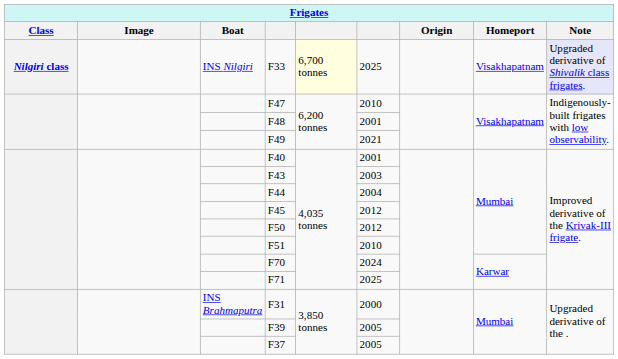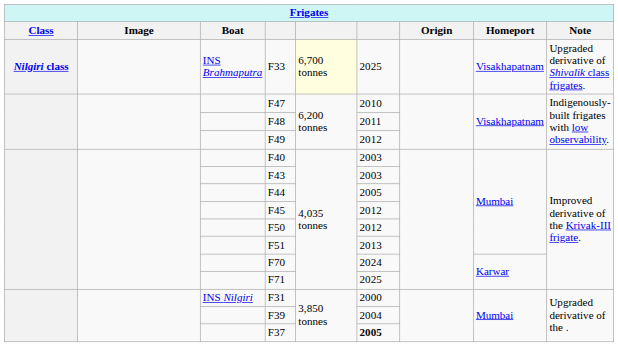(228, 66) INS Nilgiri -> (233, 66) INS Brahmaputra
(579, 66) lavender background -> (579, 66) no background
(371, 121) 2001 -> (370, 121) 2011
(371, 139) 2021 -> (371, 139) 2012
(371, 157) 2001 -> (371, 157) 2003
(371, 192) 2004 -> (371, 192) 2005
(371, 245) 2010 -> (371, 245) 2013
(233, 304) INS Brahmaputra -> (228, 297) INS Nilgiri
(371, 327) 2005 -> (371, 315) 2004
(371, 345) normal -> (371, 332) bold
